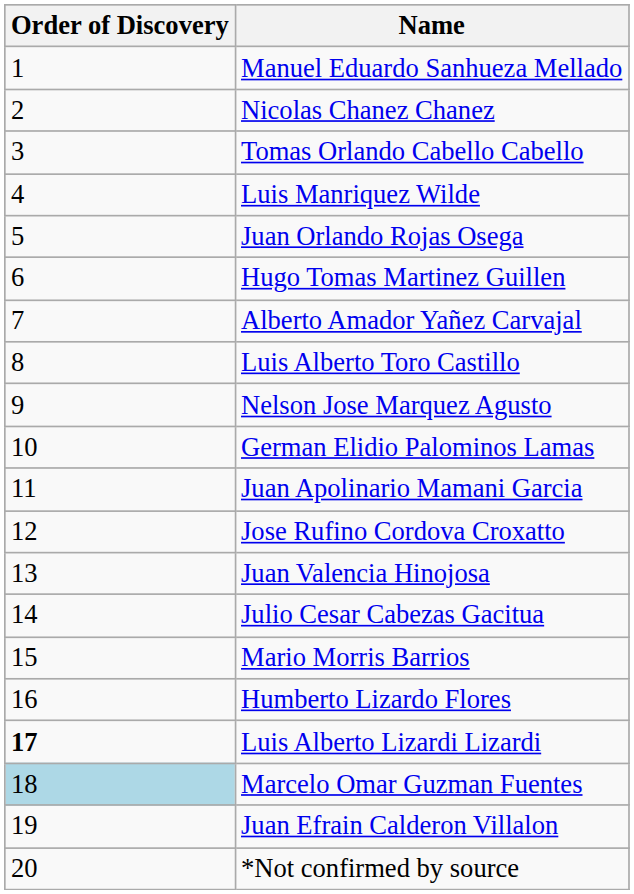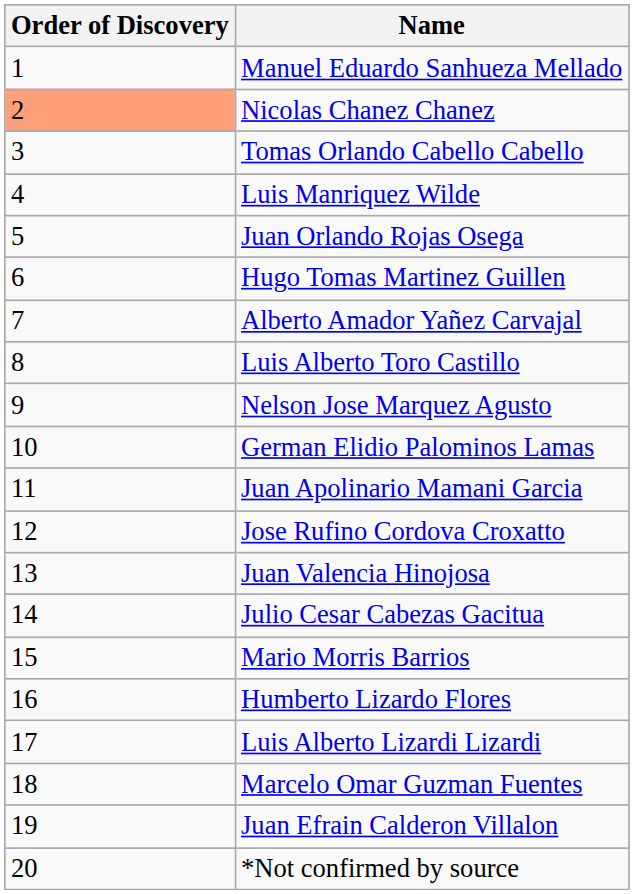(18, 109) no background -> (18, 109) lightsalmon background
(24, 741) bold -> (24, 741) normal
(24, 783) lightblue background -> (24, 783) no background
